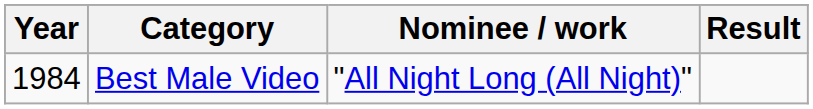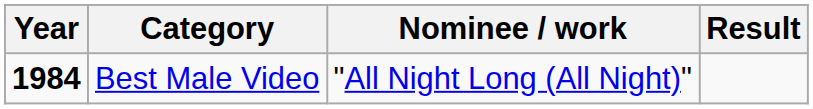(46, 77) normal -> (46, 77) bold
